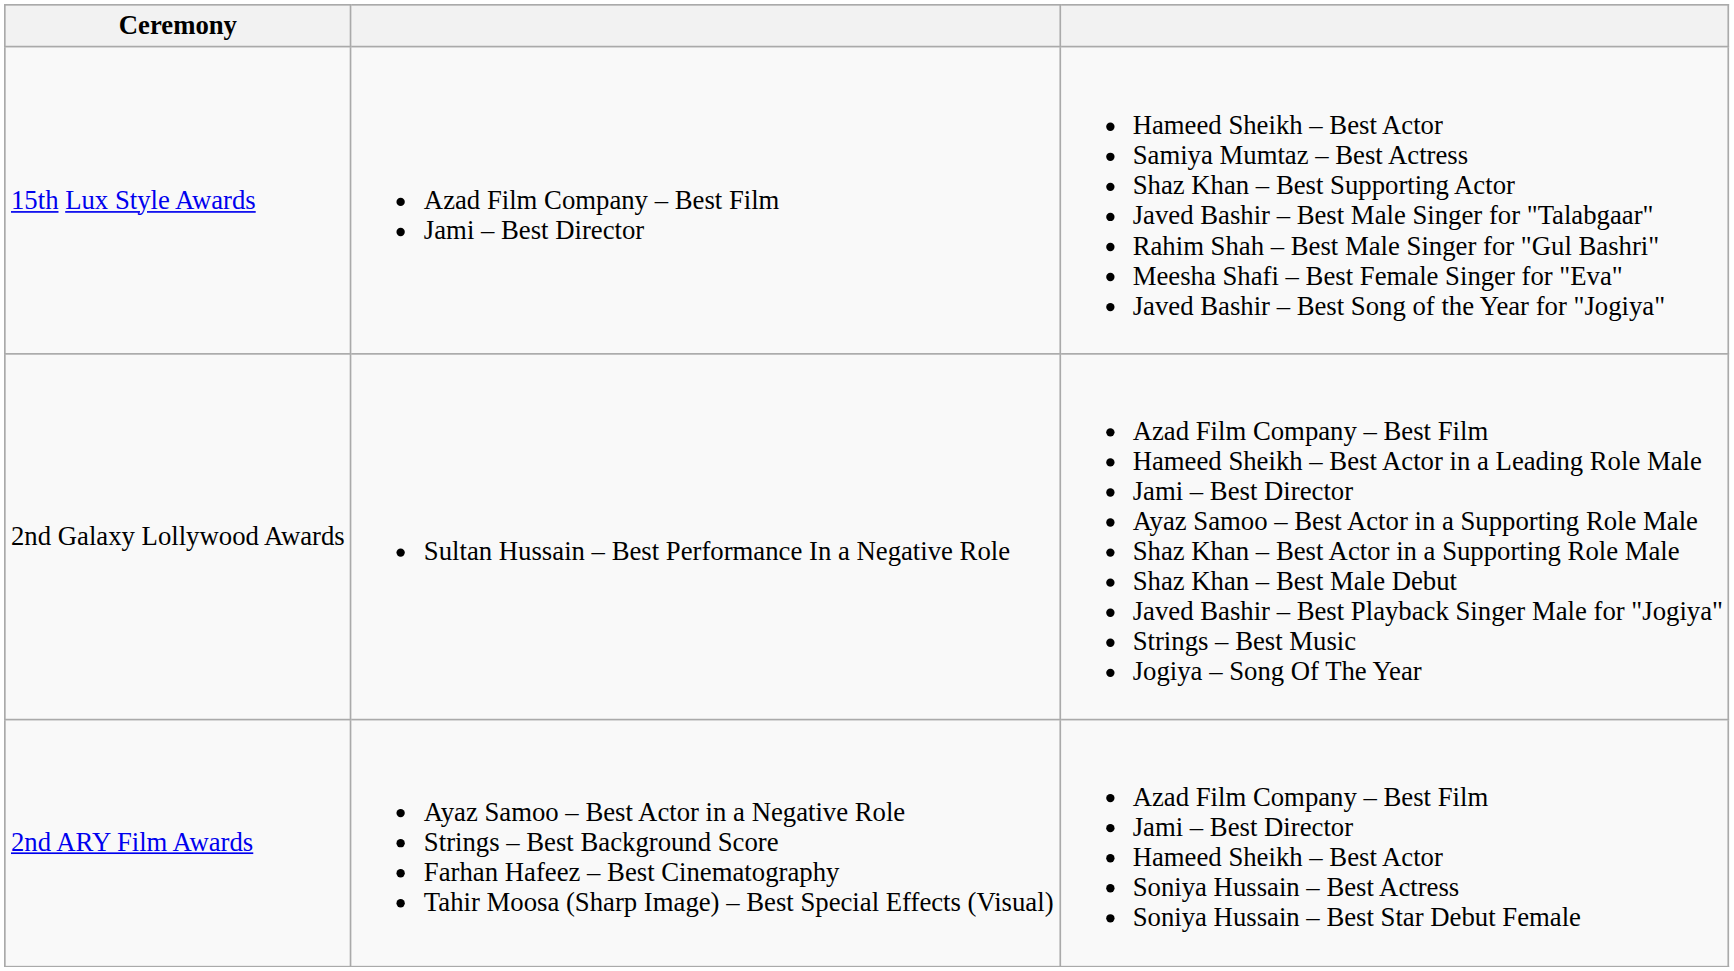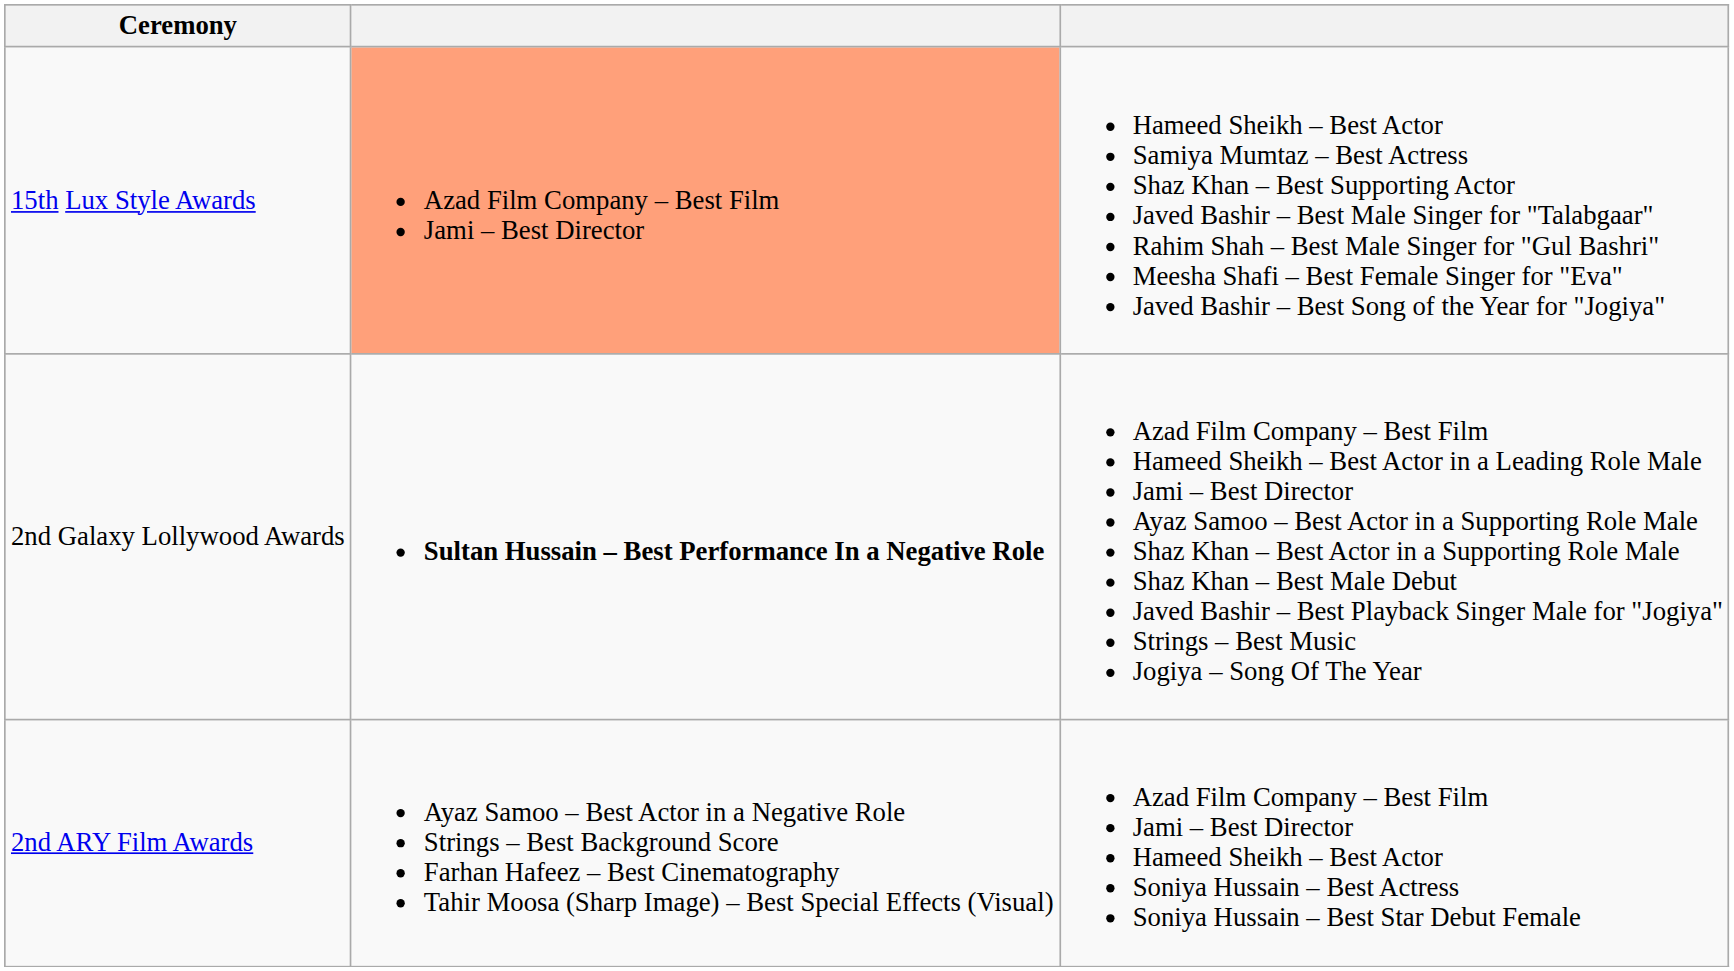(705, 215) no background -> (705, 215) lightsalmon background
(705, 552) normal -> (705, 552) bold
